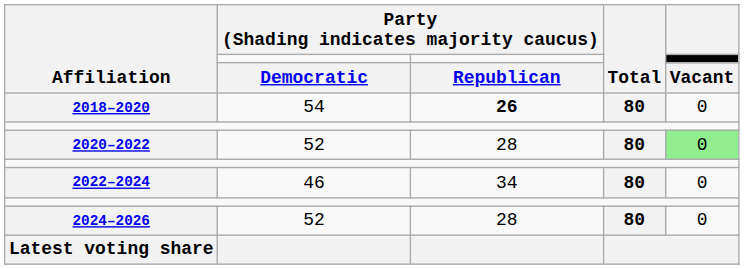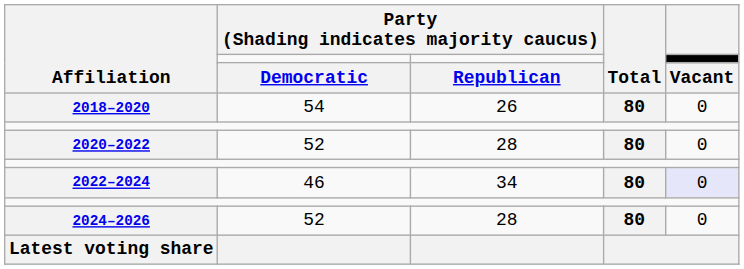(507, 107) bold -> (507, 107) normal
(702, 145) lightgreen background -> (702, 145) no background
(702, 183) no background -> (702, 183) lavender background
